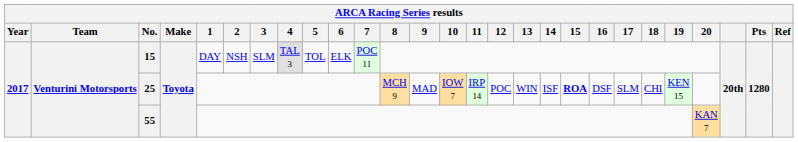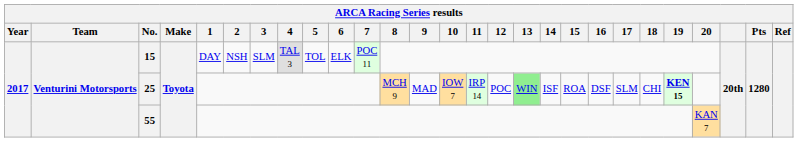(527, 89) no background -> (527, 89) lightgreen background
(575, 89) bold -> (575, 89) normal
(679, 88) normal -> (678, 89) bold
